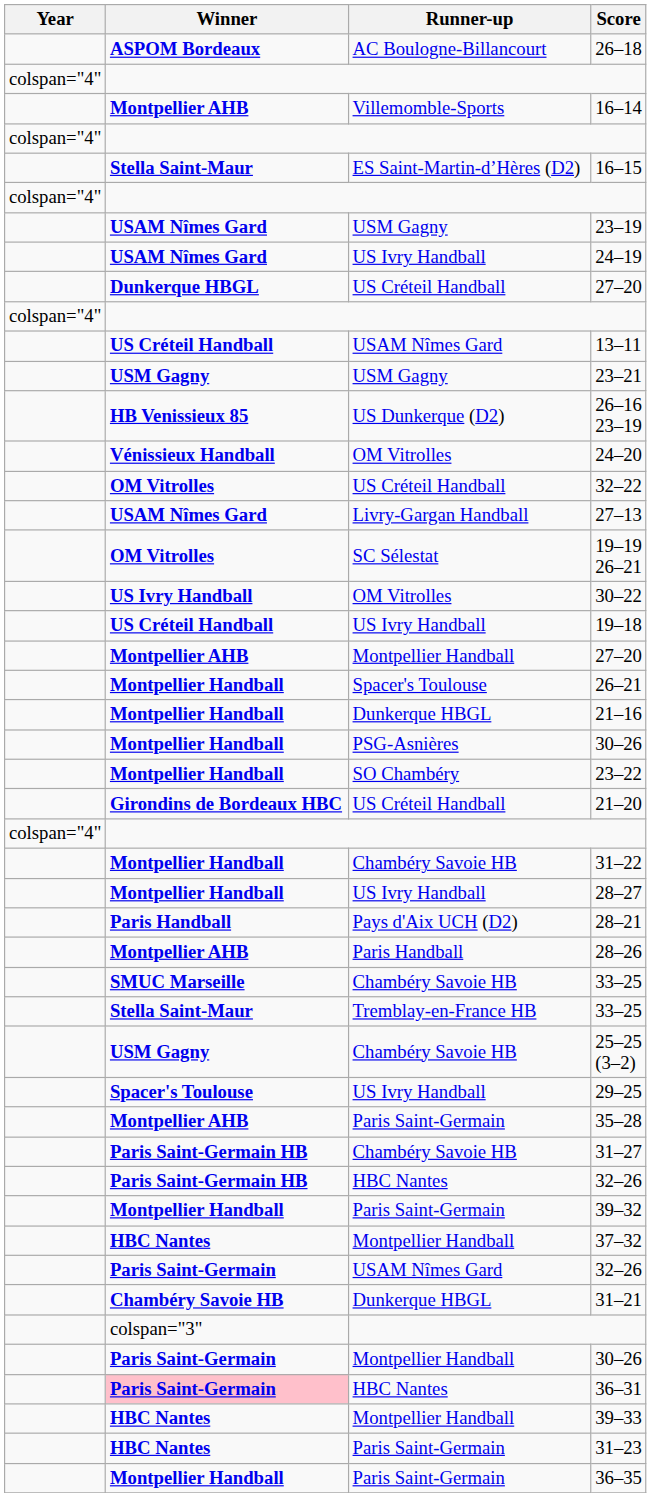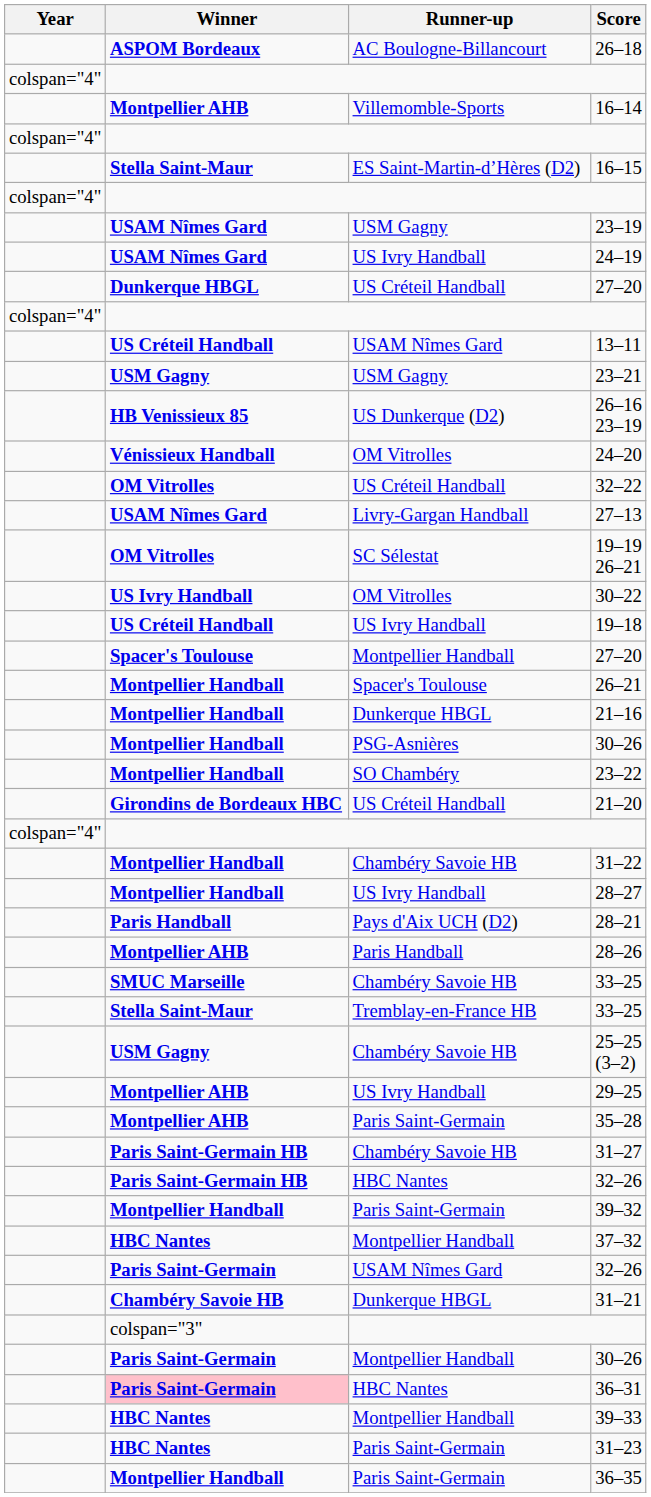(179, 655) Montpellier AHB -> (181, 655) Spacer's Toulouse
(181, 1091) Spacer's Toulouse -> (179, 1091) Montpellier AHB
